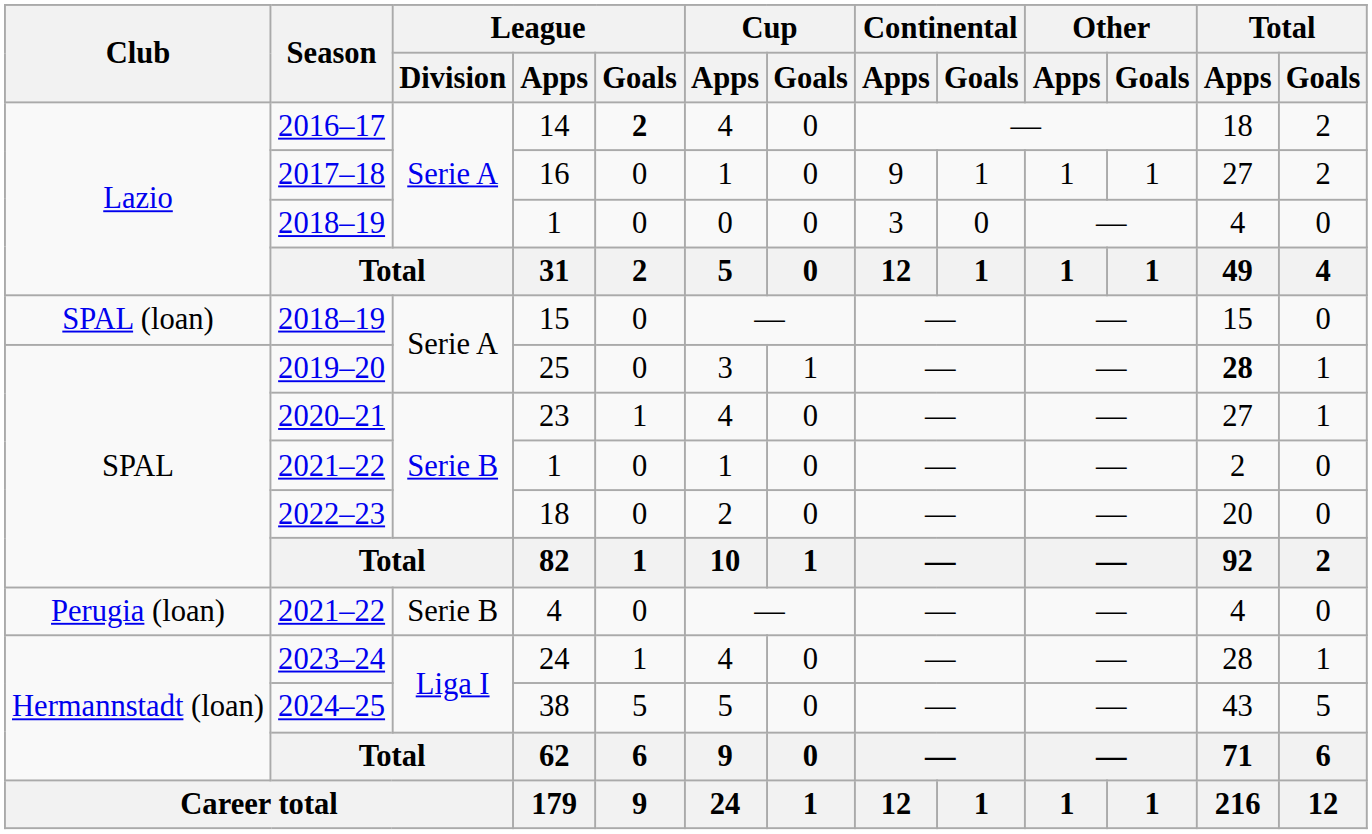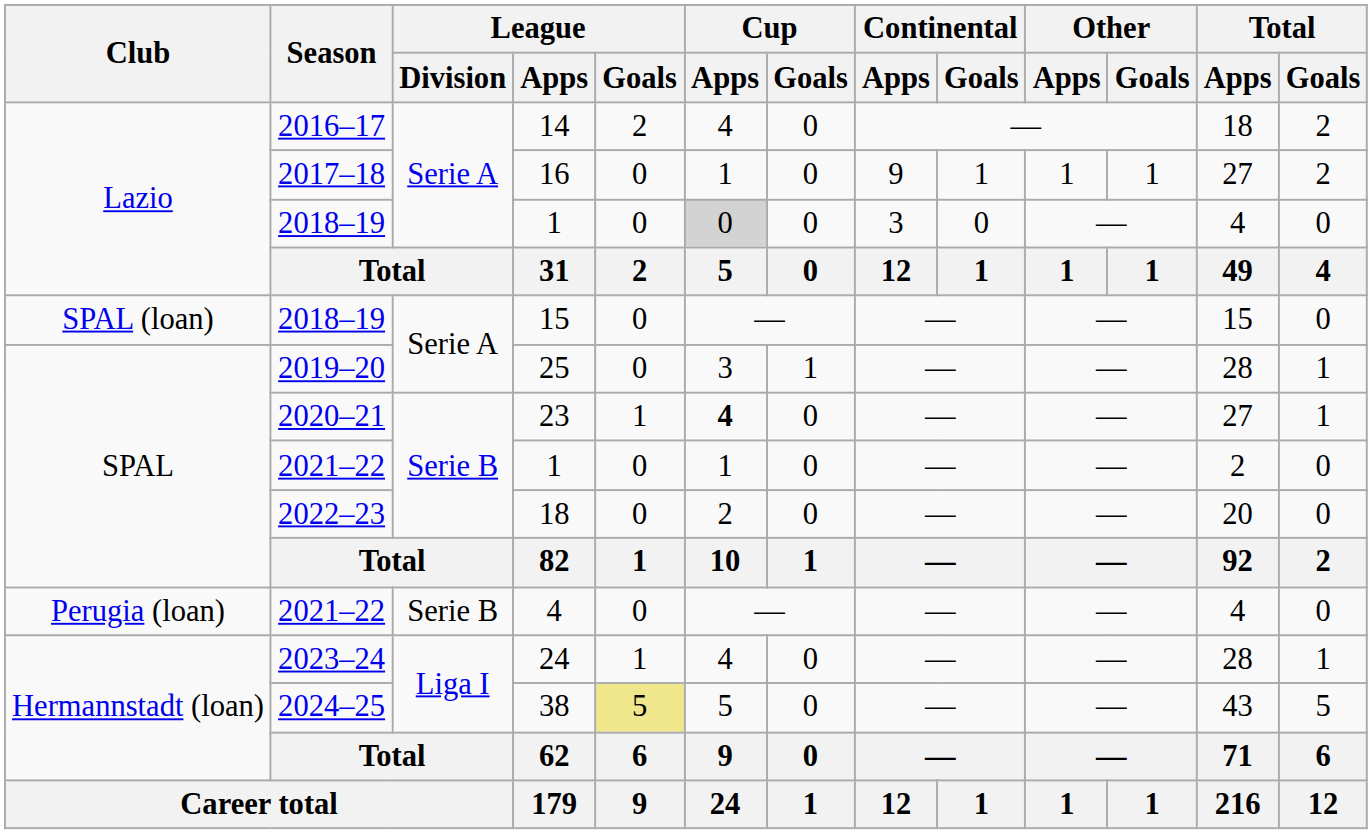(640, 125) bold -> (640, 125) normal
(725, 222) no background -> (725, 222) lightgrey background
(1238, 367) bold -> (1238, 367) normal
(725, 416) normal -> (725, 416) bold
(640, 707) no background -> (640, 707) khaki background
